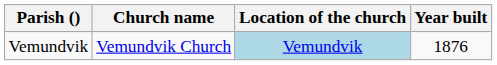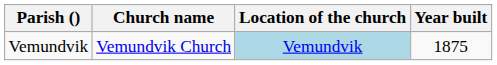(451, 45) 1876 -> (451, 45) 1875
